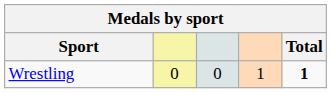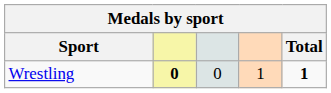(174, 74) normal -> (174, 74) bold
